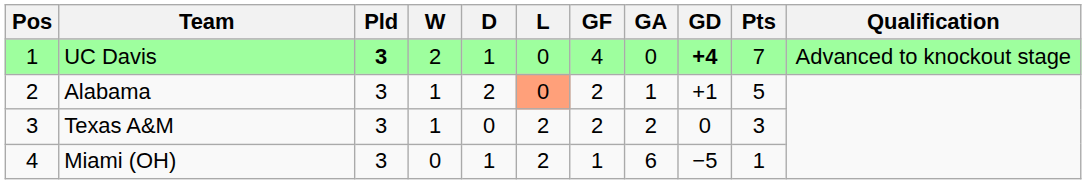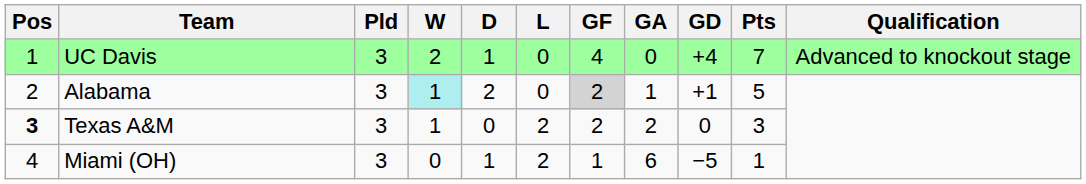(381, 56) bold -> (381, 56) normal
(705, 56) bold -> (705, 56) normal
(435, 91) no background -> (435, 91) paleturquoise background
(543, 91) lightsalmon background -> (543, 91) no background
(597, 91) no background -> (597, 91) lightgrey background
(32, 126) normal -> (32, 126) bold
